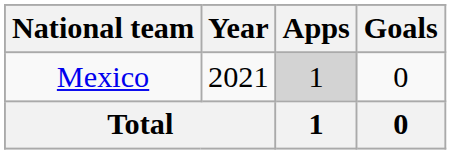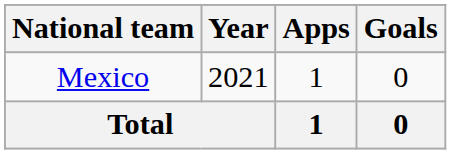(316, 76) lightgrey background -> (316, 76) no background
